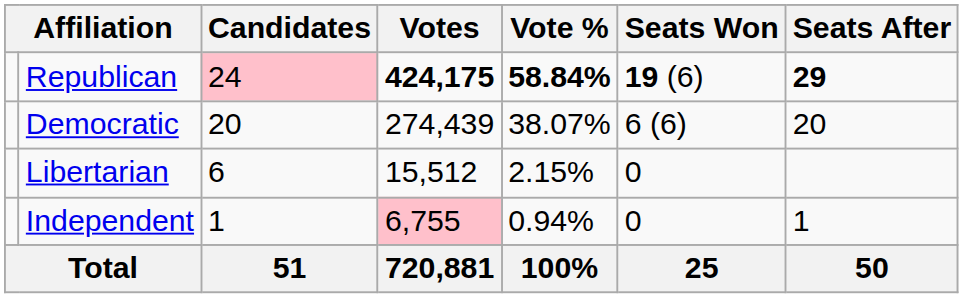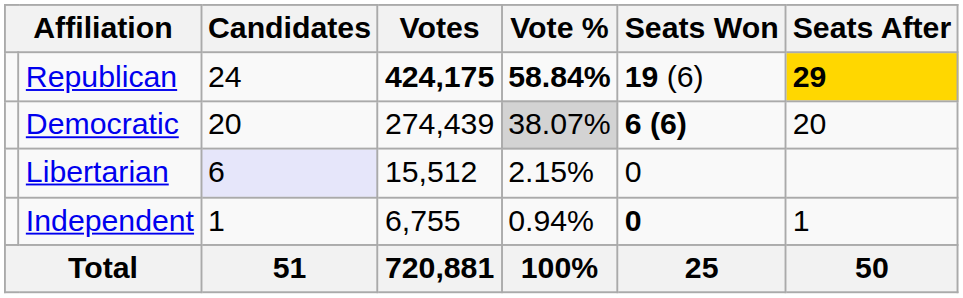(225, 76) pink background -> (225, 76) no background
(809, 76) no background -> (809, 76) gold background
(559, 124) no background -> (559, 124) lightgrey background
(656, 124) normal -> (656, 124) bold
(216, 172) no background -> (216, 172) lavender background
(423, 220) pink background -> (423, 220) no background
(633, 220) normal -> (633, 220) bold
